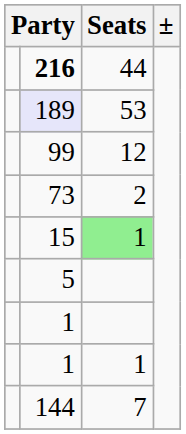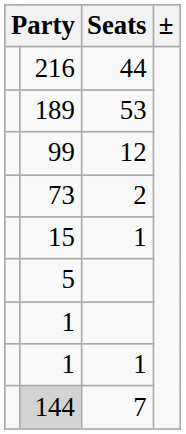(55, 68) bold -> (55, 68) normal
(55, 110) lavender background -> (55, 110) no background
(140, 237) lightgreen background -> (140, 237) no background
(55, 407) no background -> (55, 407) lightgrey background
